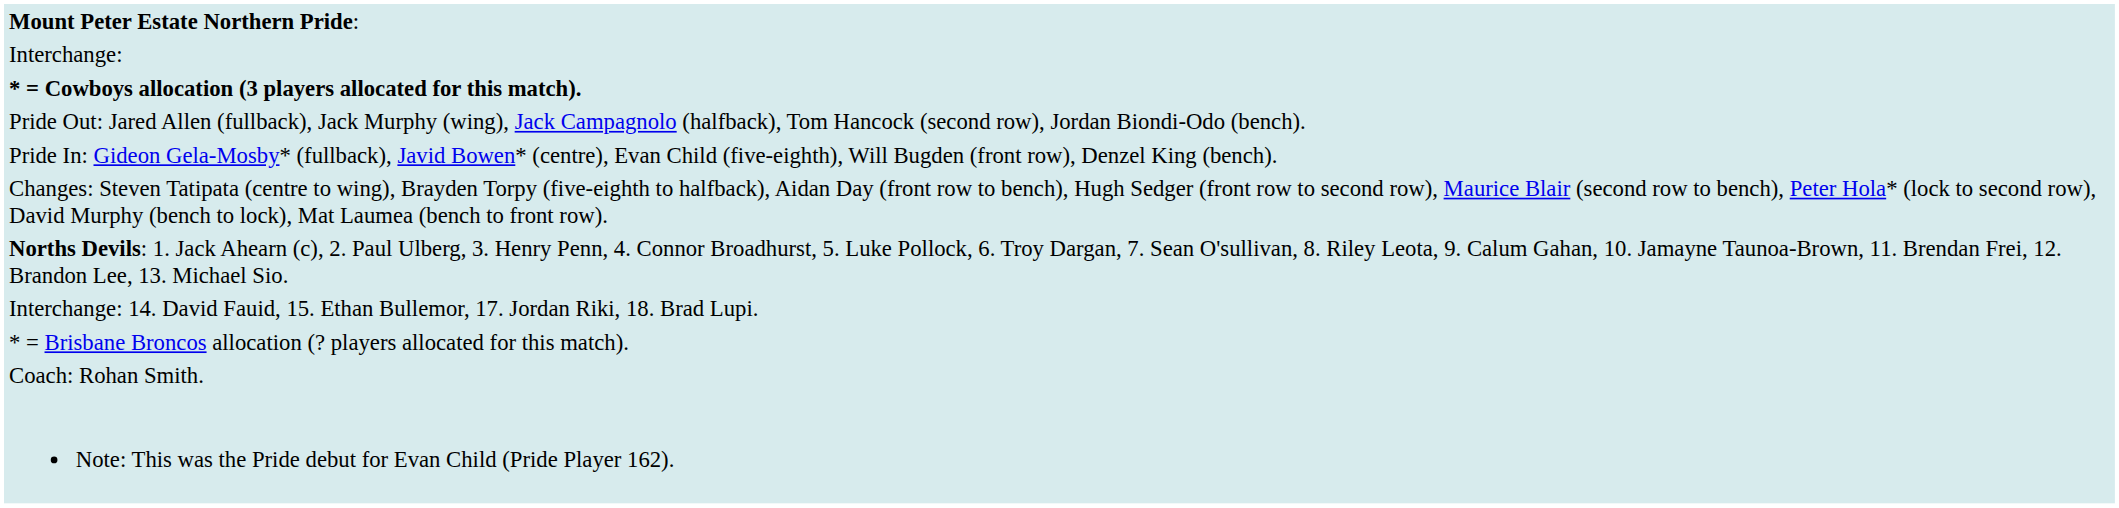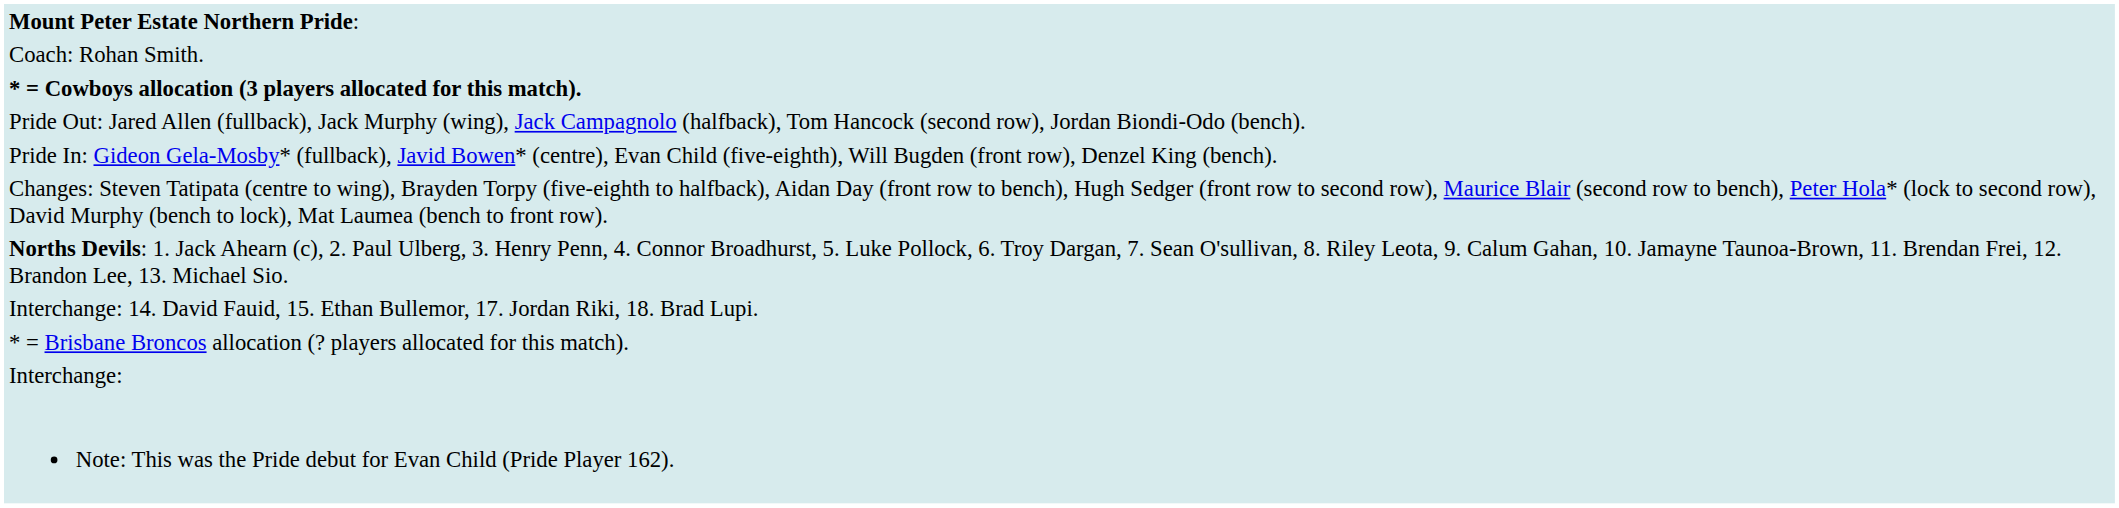(66, 55) Interchange: -> (106, 55) Coach: Rohan Smith.
(106, 376) Coach: Rohan Smith. -> (66, 376) Interchange:
